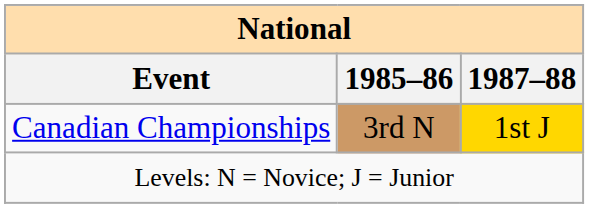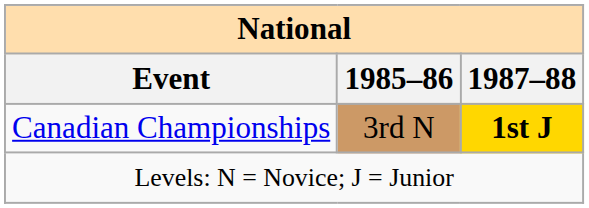(522, 127) normal -> (522, 127) bold
